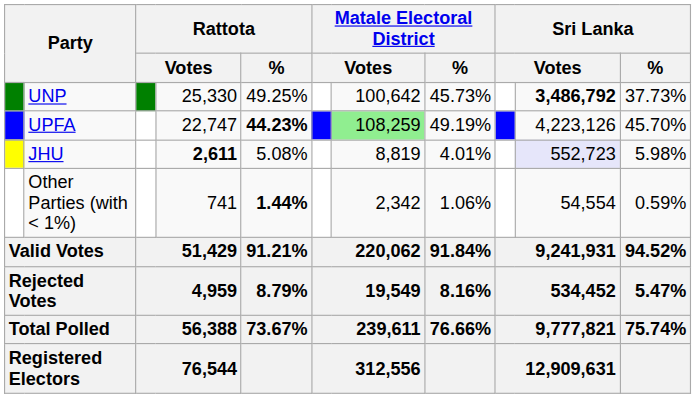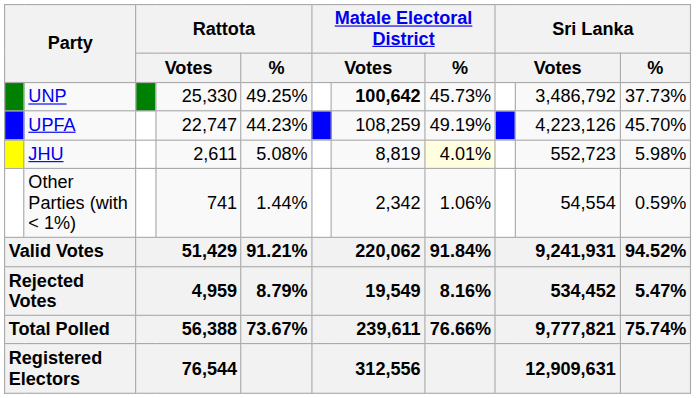(388, 96) normal -> (388, 96) bold
(576, 96) bold -> (576, 96) normal
(277, 125) bold -> (277, 125) normal
(388, 125) lightgreen background -> (388, 125) no background
(215, 153) bold -> (215, 153) normal
(465, 153) no background -> (465, 153) lightyellow background
(583, 153) lavender background -> (583, 153) no background
(282, 202) bold -> (282, 202) normal
